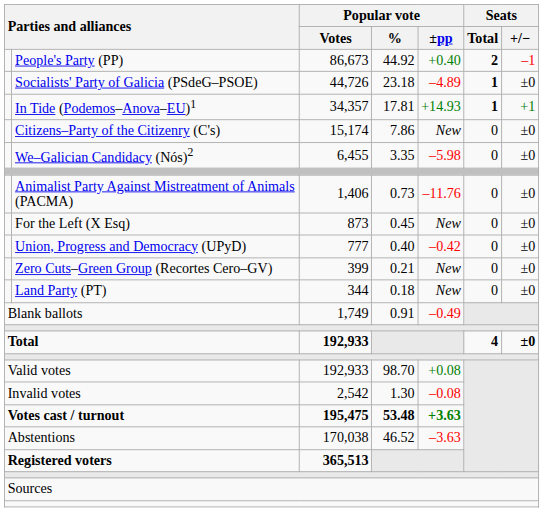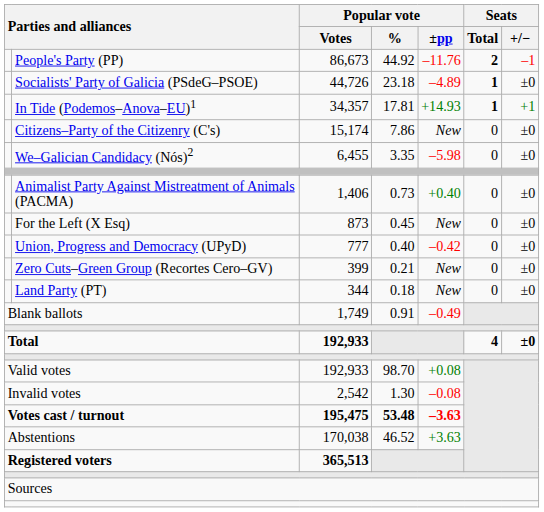(444, 60) +0.40 -> (442, 60) –11.76
(442, 194) –11.76 -> (444, 194) +0.40
(444, 415) +3.63 -> (445, 415) –3.63
(445, 438) –3.63 -> (444, 438) +3.63
